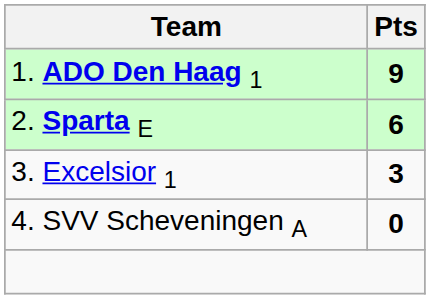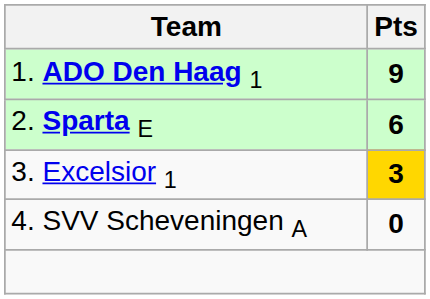(396, 173) no background -> (396, 173) gold background
